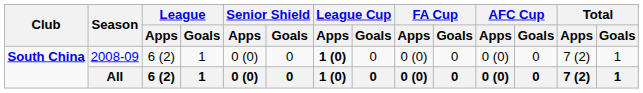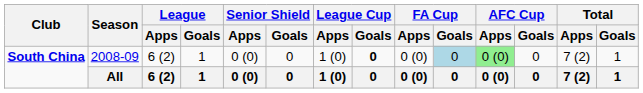(333, 56) bold -> (333, 56) normal
(373, 56) normal -> (373, 56) bold
(455, 56) no background -> (455, 56) lightblue background
(495, 56) no background -> (495, 56) lightgreen background
